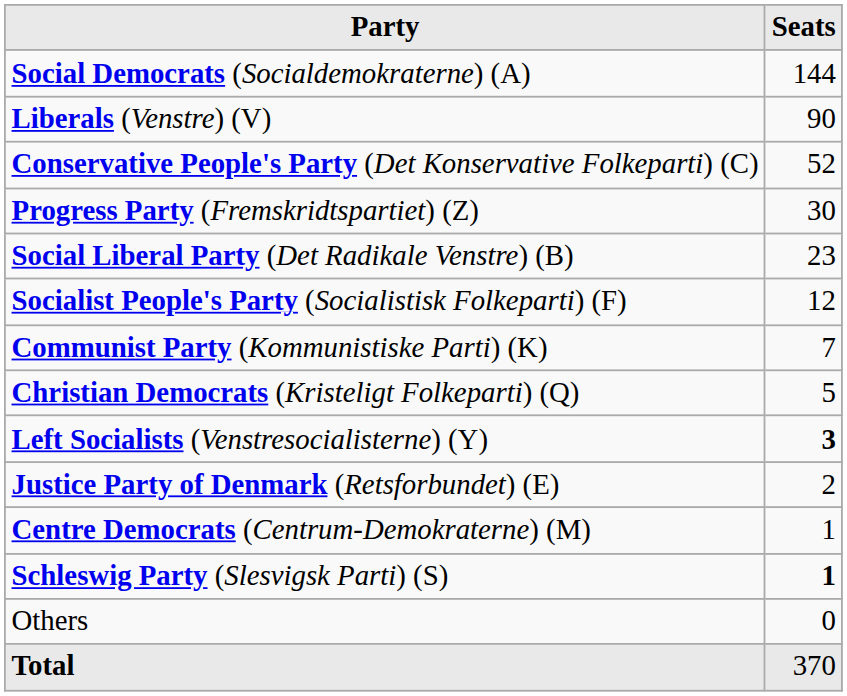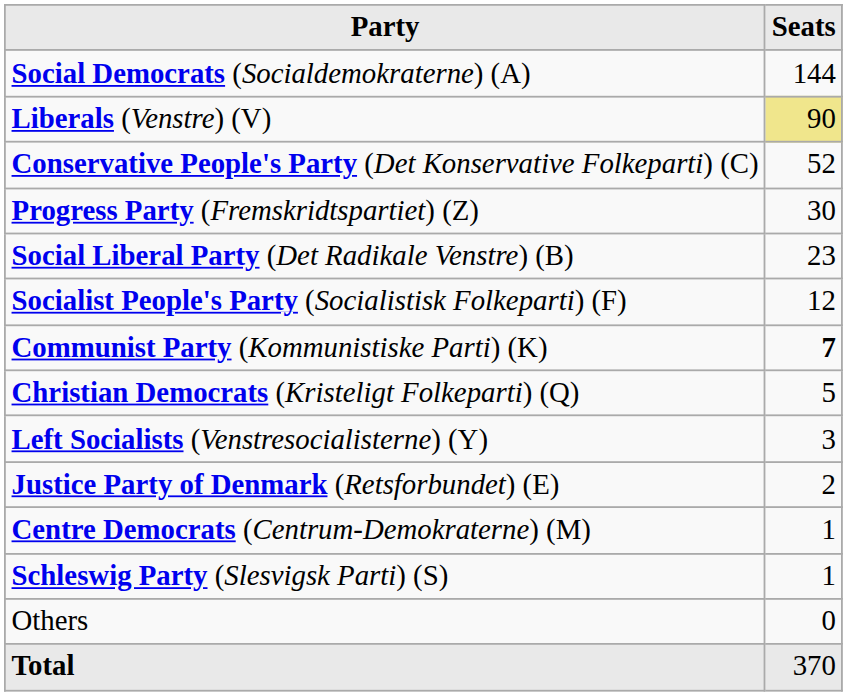(821, 118) no background -> (821, 118) khaki background
(829, 347) normal -> (829, 347) bold
(829, 438) bold -> (829, 438) normal
(829, 575) bold -> (829, 575) normal
